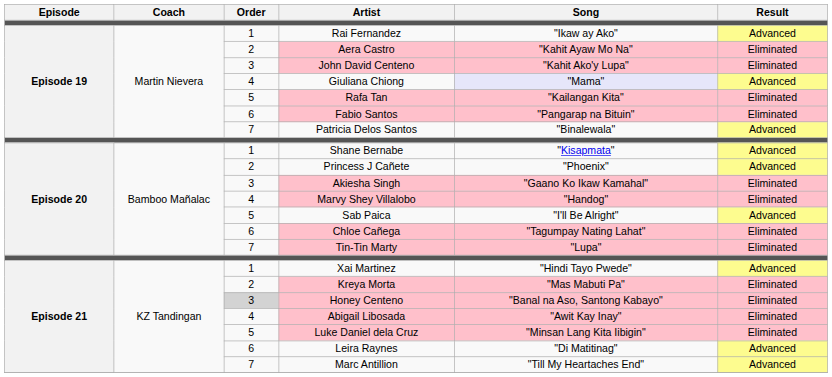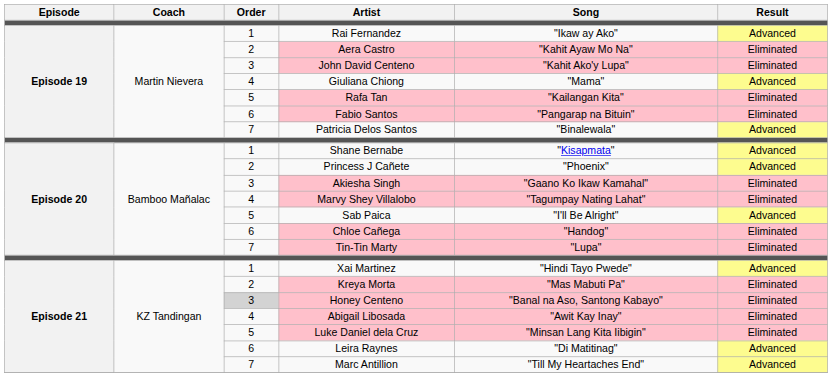(586, 82) lavender background -> (586, 82) no background
(586, 199) "Handog" -> (586, 199) "Tagumpay Nating Lahat"
(586, 231) "Tagumpay Nating Lahat" -> (586, 231) "Handog"
